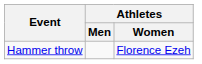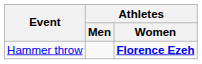(154, 50) normal -> (155, 50) bold
